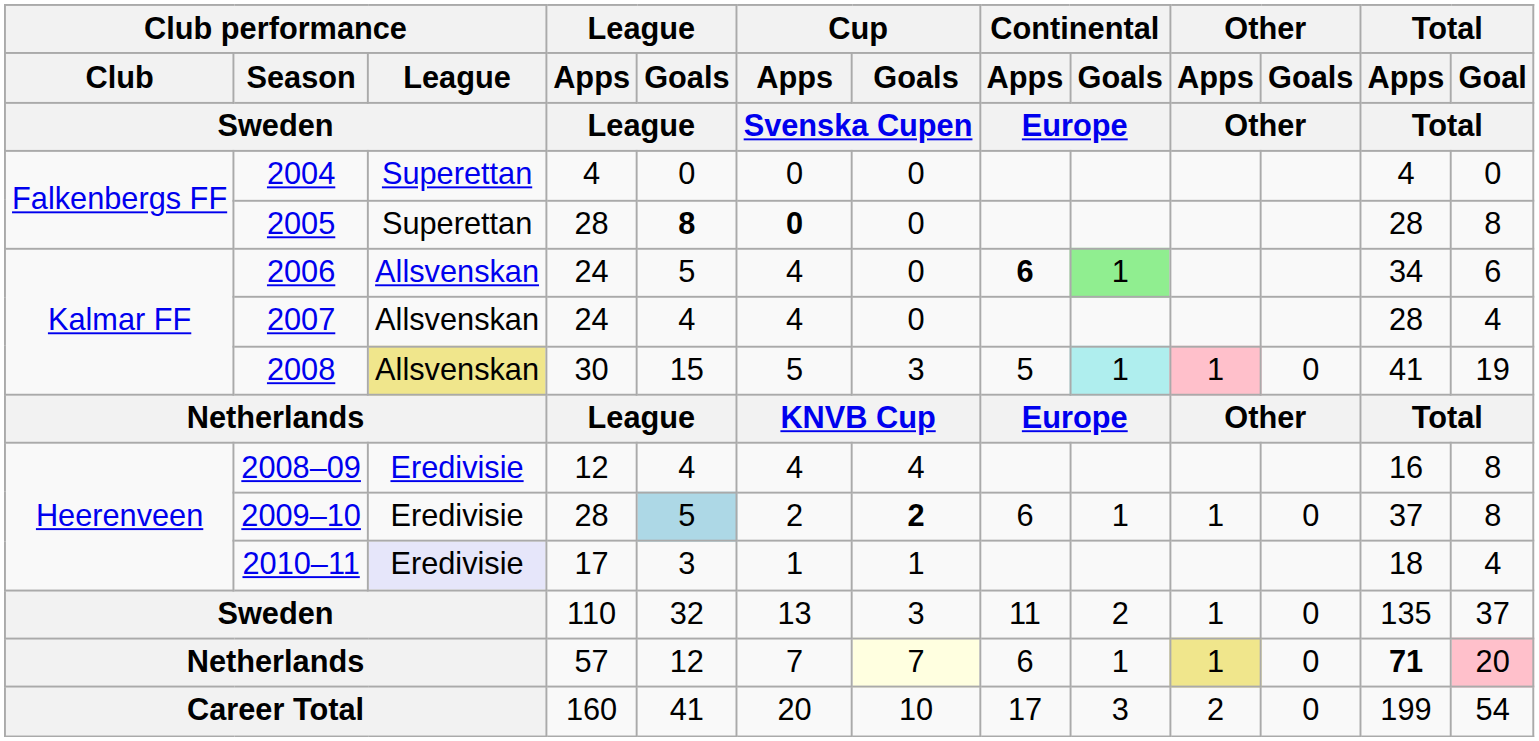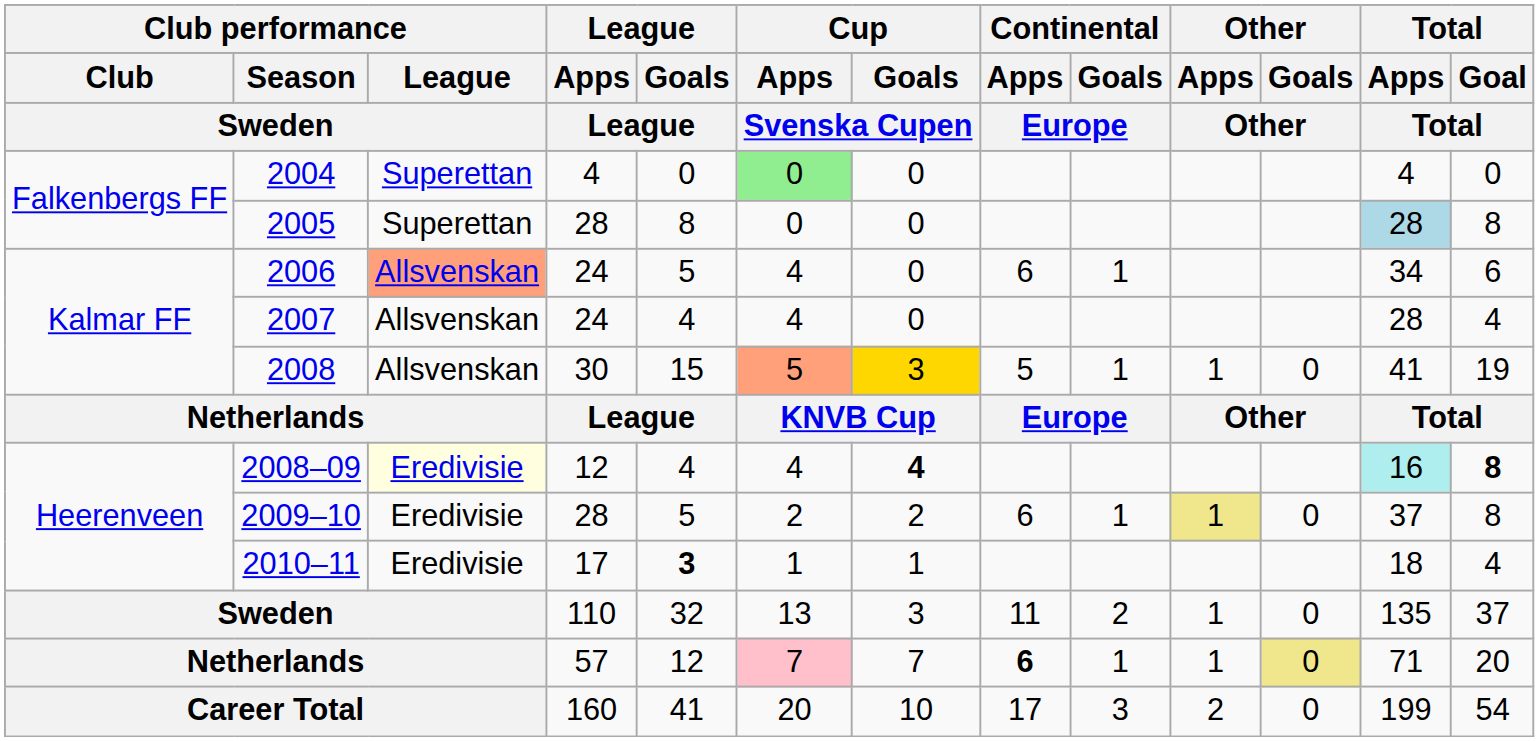(795, 175) no background -> (795, 175) lightgreen background
(687, 223) bold -> (687, 223) normal
(795, 223) bold -> (795, 223) normal
(1406, 223) no background -> (1406, 223) lightblue background
(457, 272) no background -> (457, 272) lightsalmon background
(1025, 272) bold -> (1025, 272) normal
(1120, 272) lightgreen background -> (1120, 272) no background
(457, 369) khaki background -> (457, 369) no background
(795, 369) no background -> (795, 369) lightsalmon background
(916, 369) no background -> (916, 369) gold background
(1120, 369) paleturquoise background -> (1120, 369) no background
(1216, 369) pink background -> (1216, 369) no background
(457, 467) no background -> (457, 467) lightyellow background
(916, 467) normal -> (916, 467) bold
(1406, 467) no background -> (1406, 467) paleturquoise background
(1493, 467) normal -> (1493, 467) bold
(687, 516) lightblue background -> (687, 516) no background
(916, 516) bold -> (916, 516) normal
(1216, 516) no background -> (1216, 516) khaki background
(457, 564) lavender background -> (457, 564) no background
(687, 564) normal -> (687, 564) bold
(795, 662) no background -> (795, 662) pink background
(916, 662) lightyellow background -> (916, 662) no background
(1025, 662) normal -> (1025, 662) bold
(1216, 662) khaki background -> (1216, 662) no background
(1311, 662) no background -> (1311, 662) khaki background
(1406, 662) bold -> (1406, 662) normal
(1493, 662) pink background -> (1493, 662) no background
